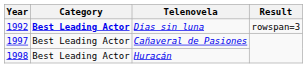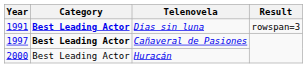(17, 26) 1992 -> (17, 26) 1991
(81, 41) normal -> (81, 41) bold
(17, 56) 1998 -> (17, 56) 2000
